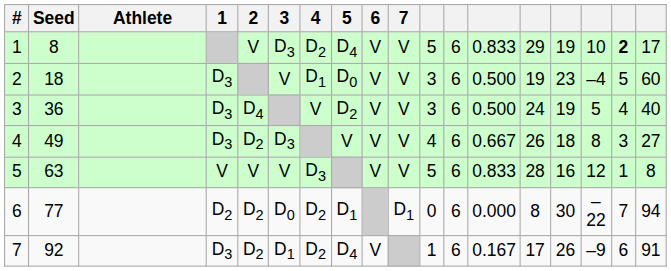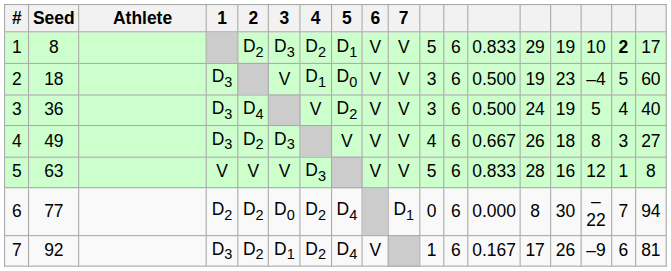(253, 47) V -> (253, 48) D2
(347, 48) D4 -> (347, 48) D1
(347, 212) D1 -> (347, 212) D4
(651, 250) 91 -> (651, 250) 81
